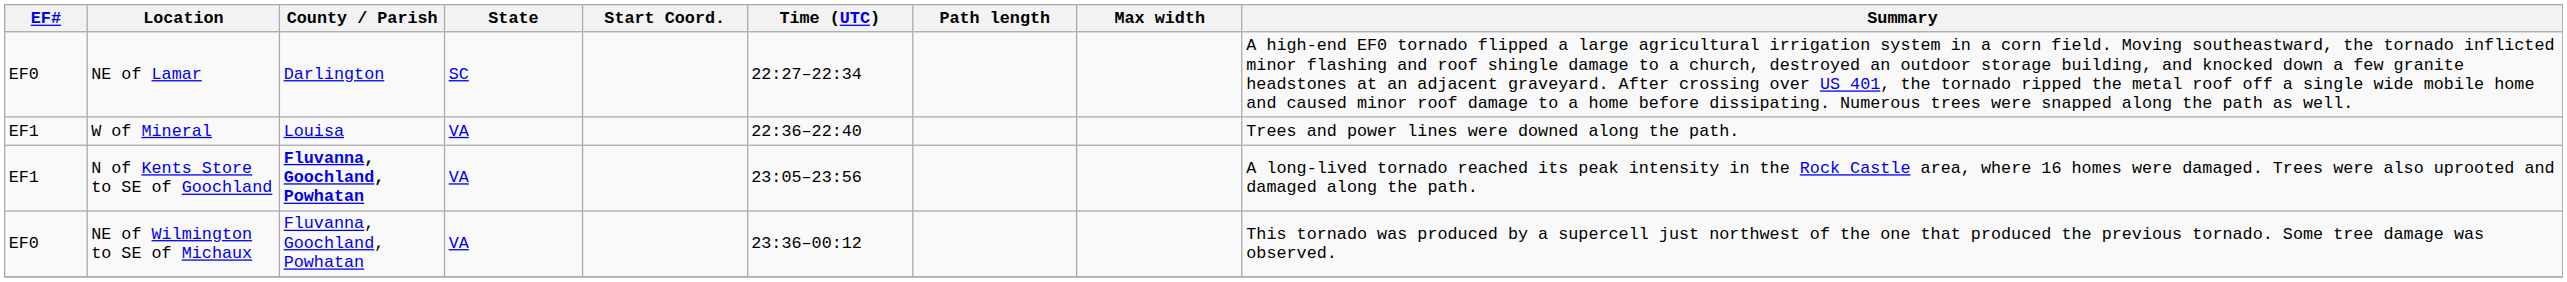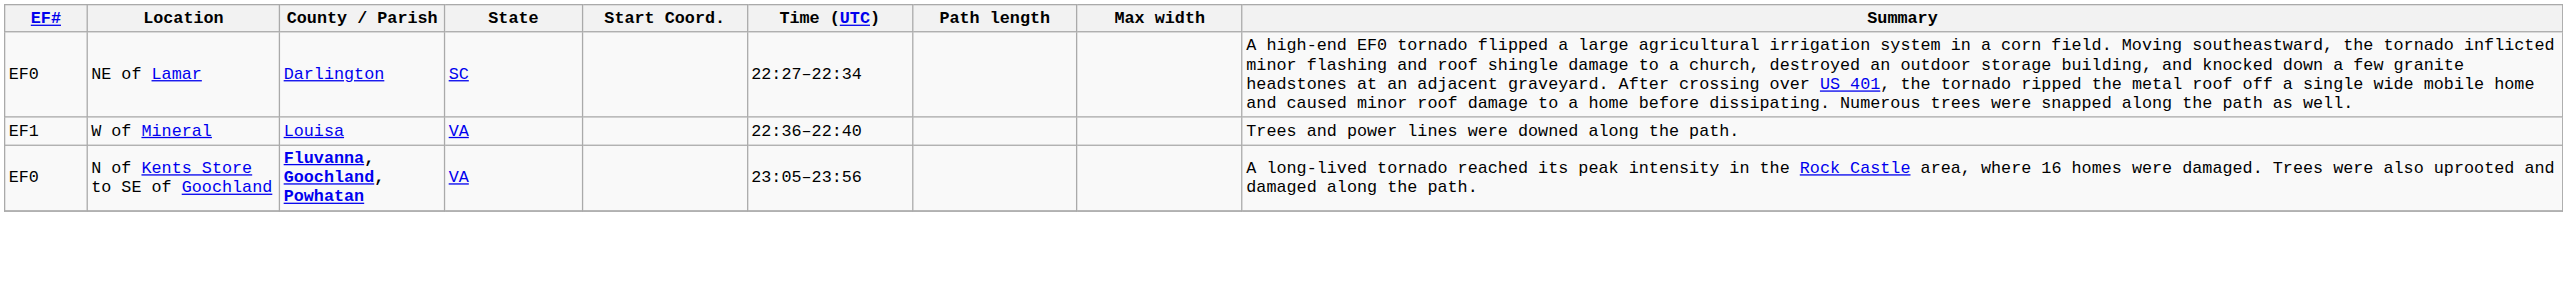(24, 178) EF1 -> (24, 178) EF0
- row: (172, 244)
